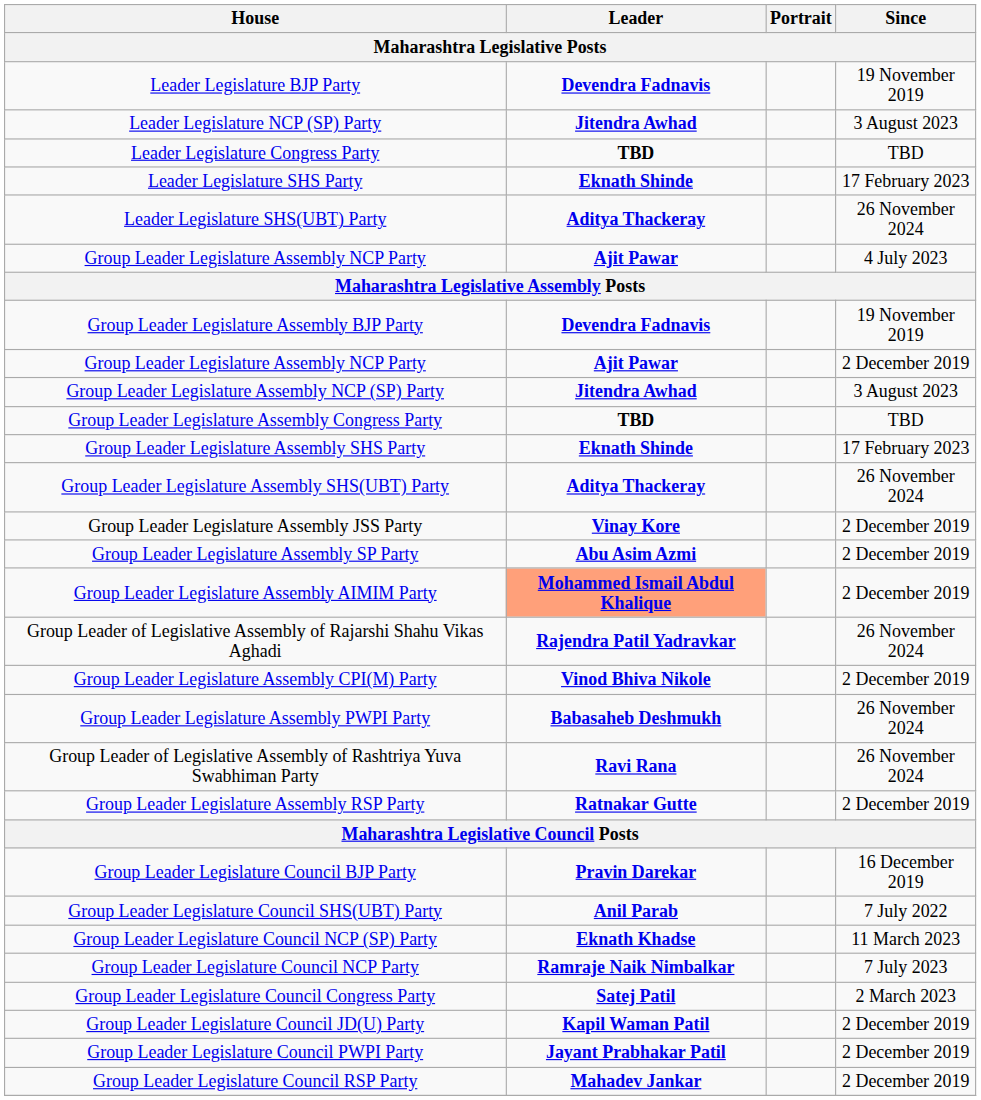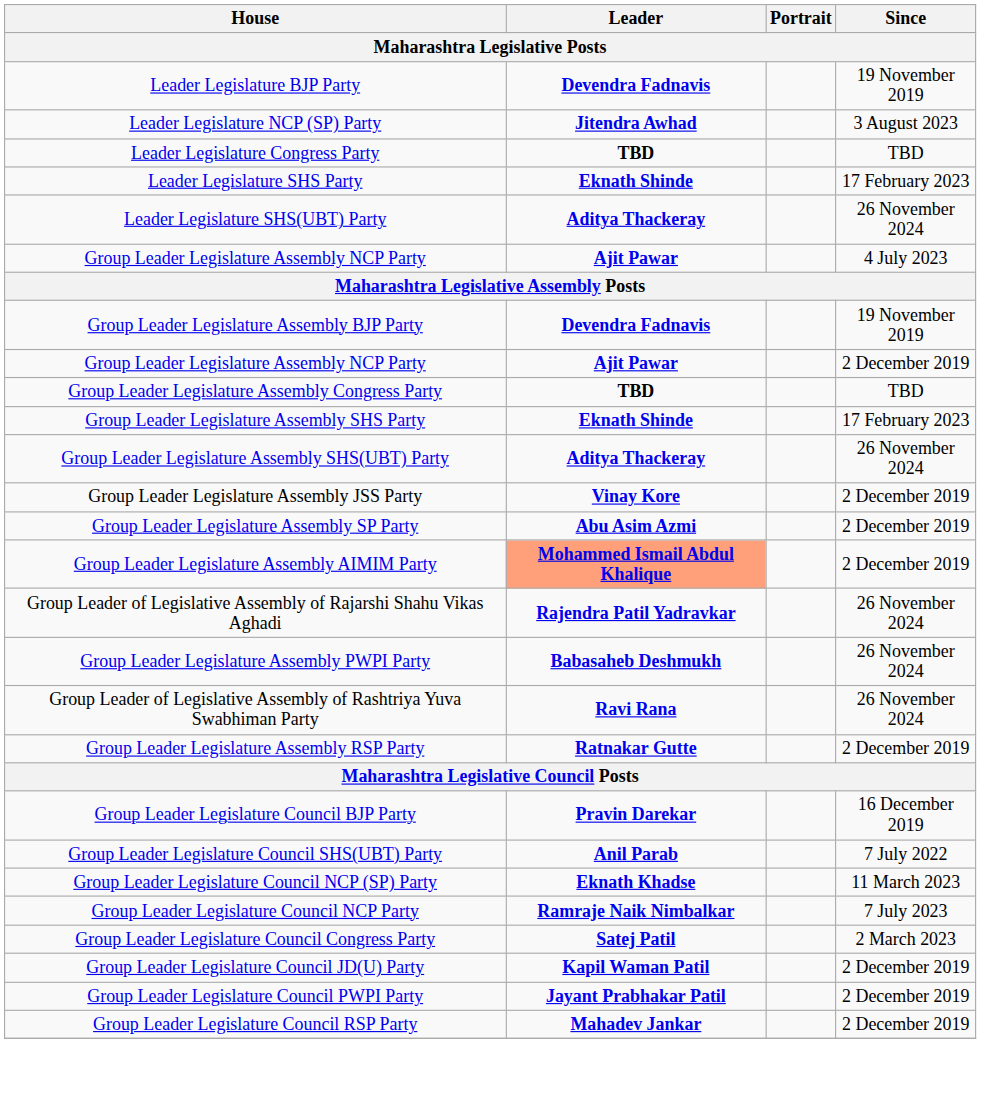- row: (255, 391)
- row: (255, 679)
